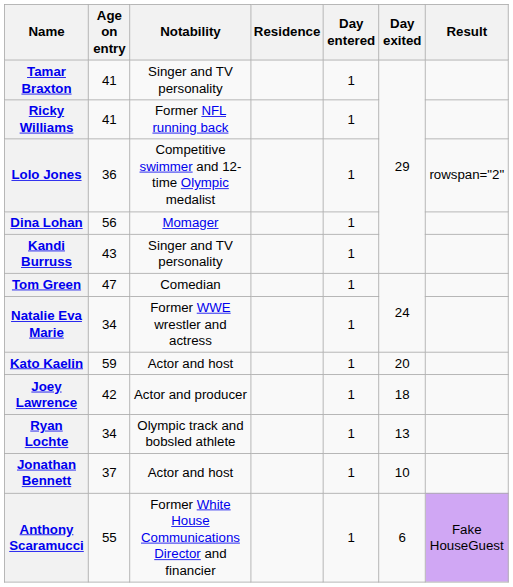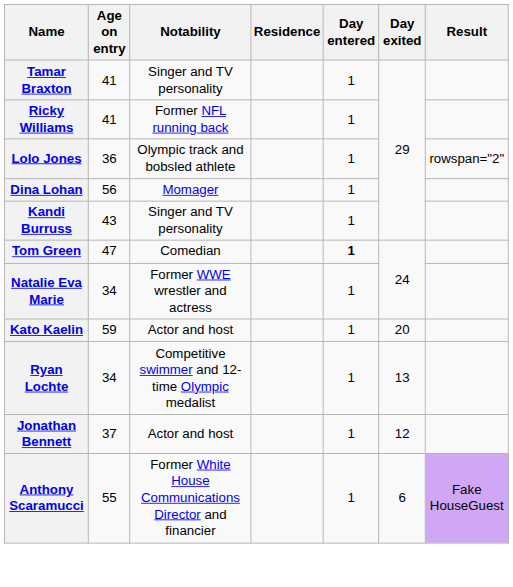(190, 175) Competitive swimmer and 12-time Olympic medalist -> (190, 158) Olympic track and bobsled athlete
(351, 284) normal -> (351, 251) bold
- row: (46, 394)
(190, 433) Olympic track and bobsled athlete -> (190, 378) Competitive swimmer and 12-time Olympic medalist
(402, 473) 10 -> (402, 433) 12
